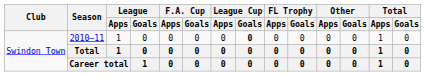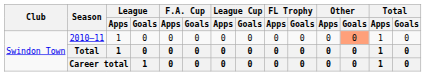(250, 38) bold -> (250, 38) normal
(354, 38) no background -> (354, 38) lightsalmon background
